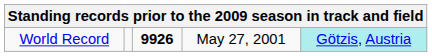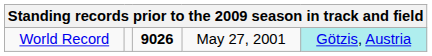(157, 39) 9926 -> (157, 39) 9026
